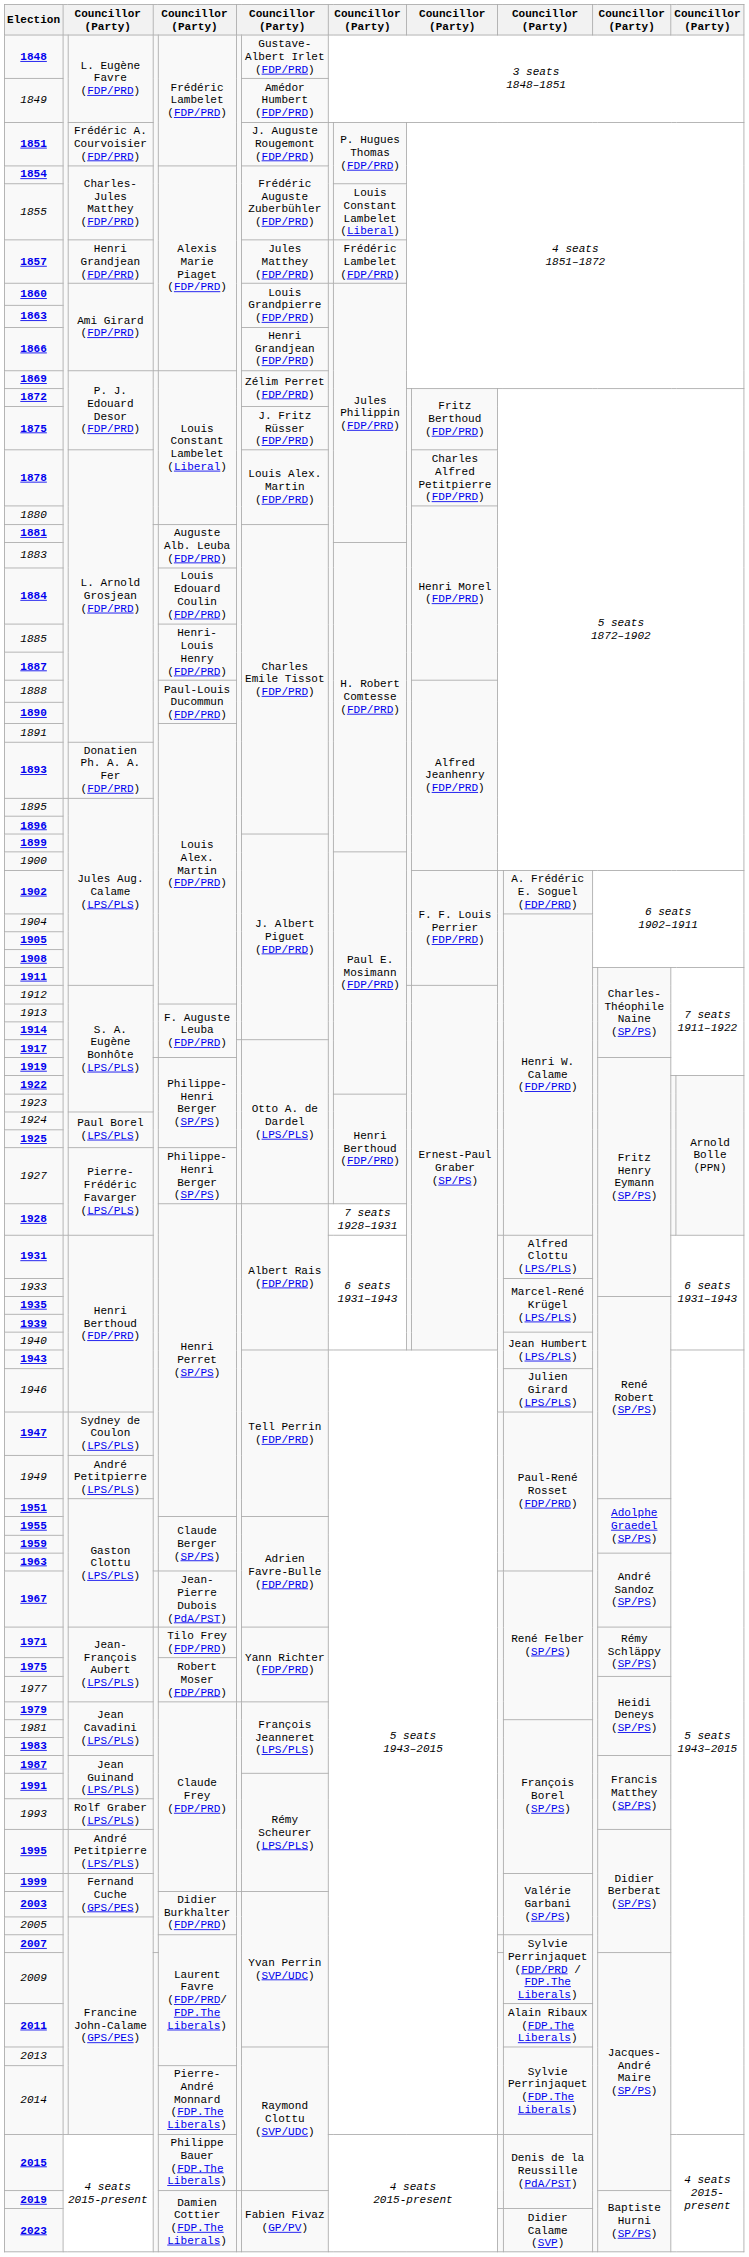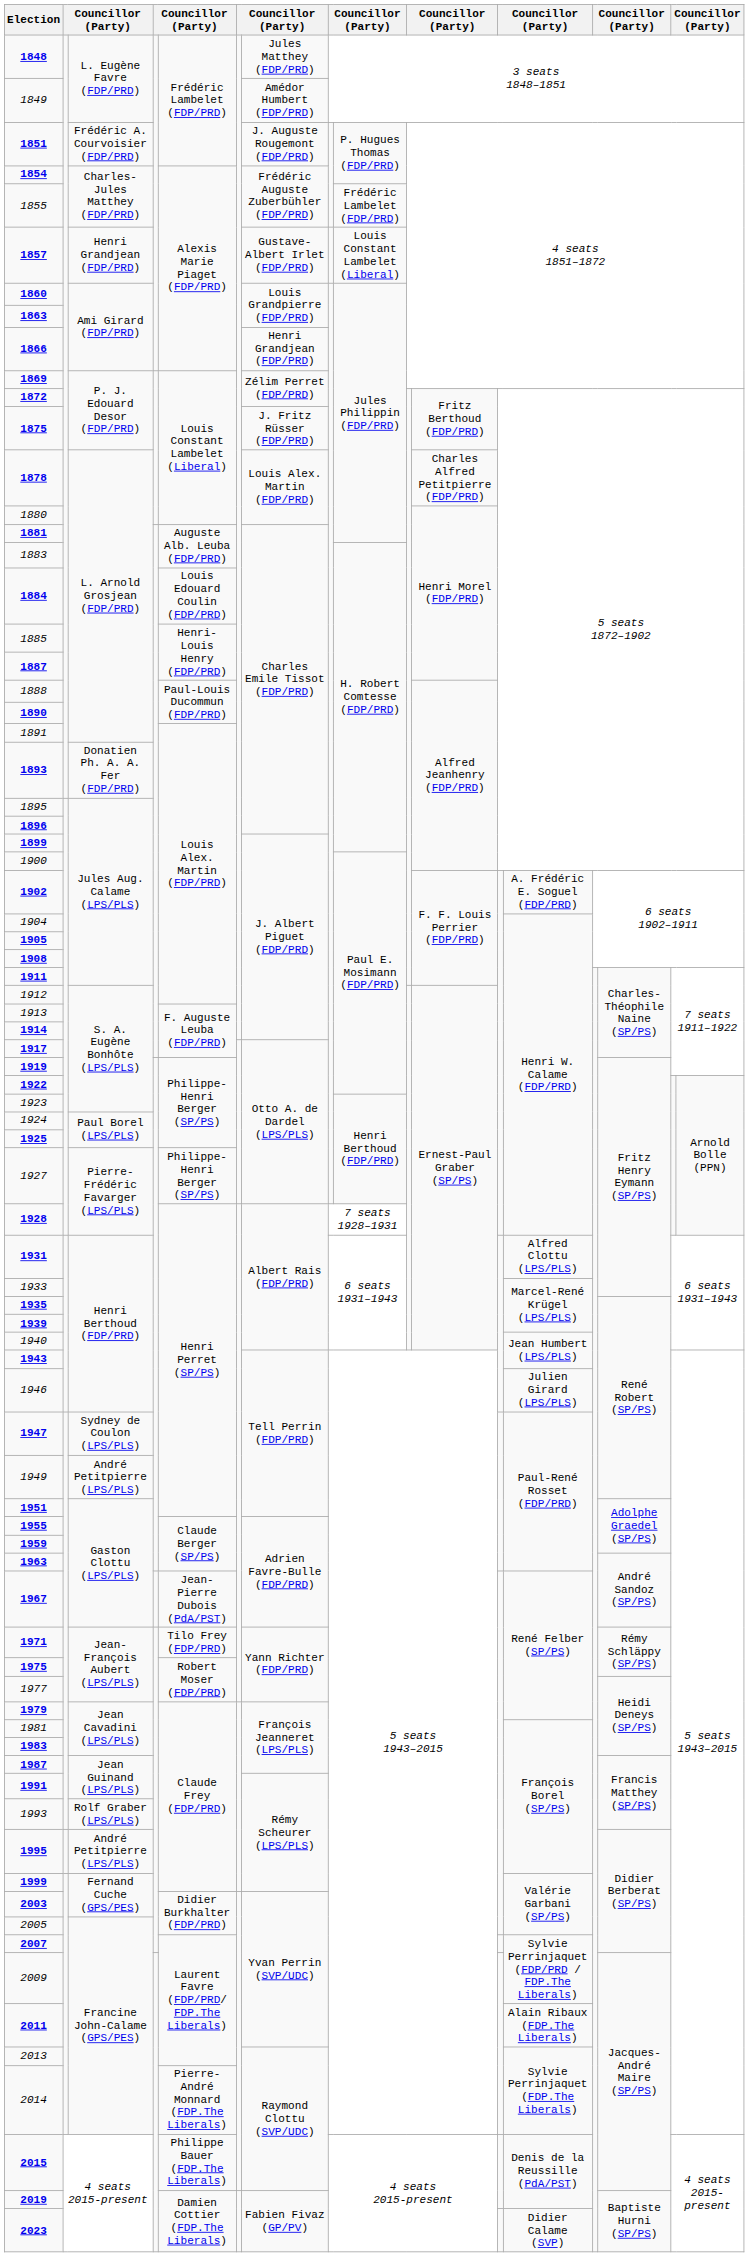(285, 57) Gustave-Albert Irlet (FDP/PRD) -> (285, 57) Jules Matthey (FDP/PRD)
(370, 212) Louis Constant Lambelet (Liberal) -> (370, 205) Frédéric Lambelet (FDP/PRD)
(285, 262) Jules Matthey (FDP/PRD) -> (285, 255) Gustave-Albert Irlet (FDP/PRD)
(370, 262) Frédéric Lambelet (FDP/PRD) -> (370, 255) Louis Constant Lambelet (Liberal)
